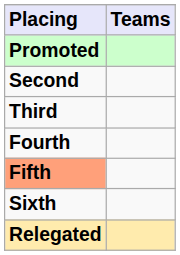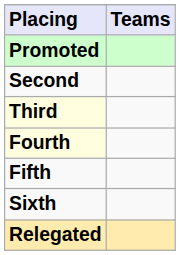(33, 111) no background -> (33, 111) lightyellow background
(40, 142) no background -> (40, 142) lightyellow background
(30, 173) lightsalmon background -> (30, 173) no background
